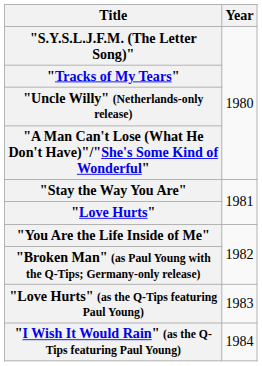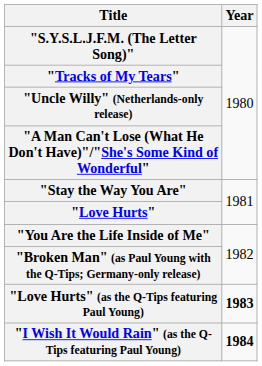(239, 303) normal -> (239, 303) bold
(239, 341) normal -> (239, 341) bold
